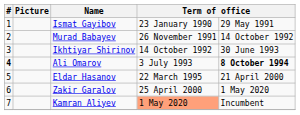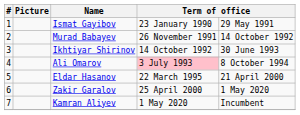(9, 63) bold -> (9, 63) normal
(166, 63) no background -> (166, 63) pink background
(255, 63) bold -> (255, 63) normal
(163, 103) lightsalmon background -> (163, 103) no background
